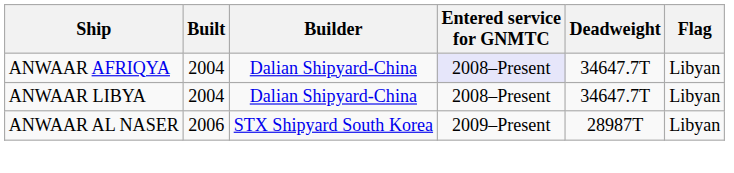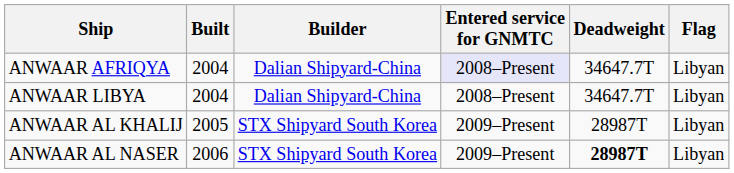+ row: (96, 125)
(615, 125) normal -> (619, 153) bold
